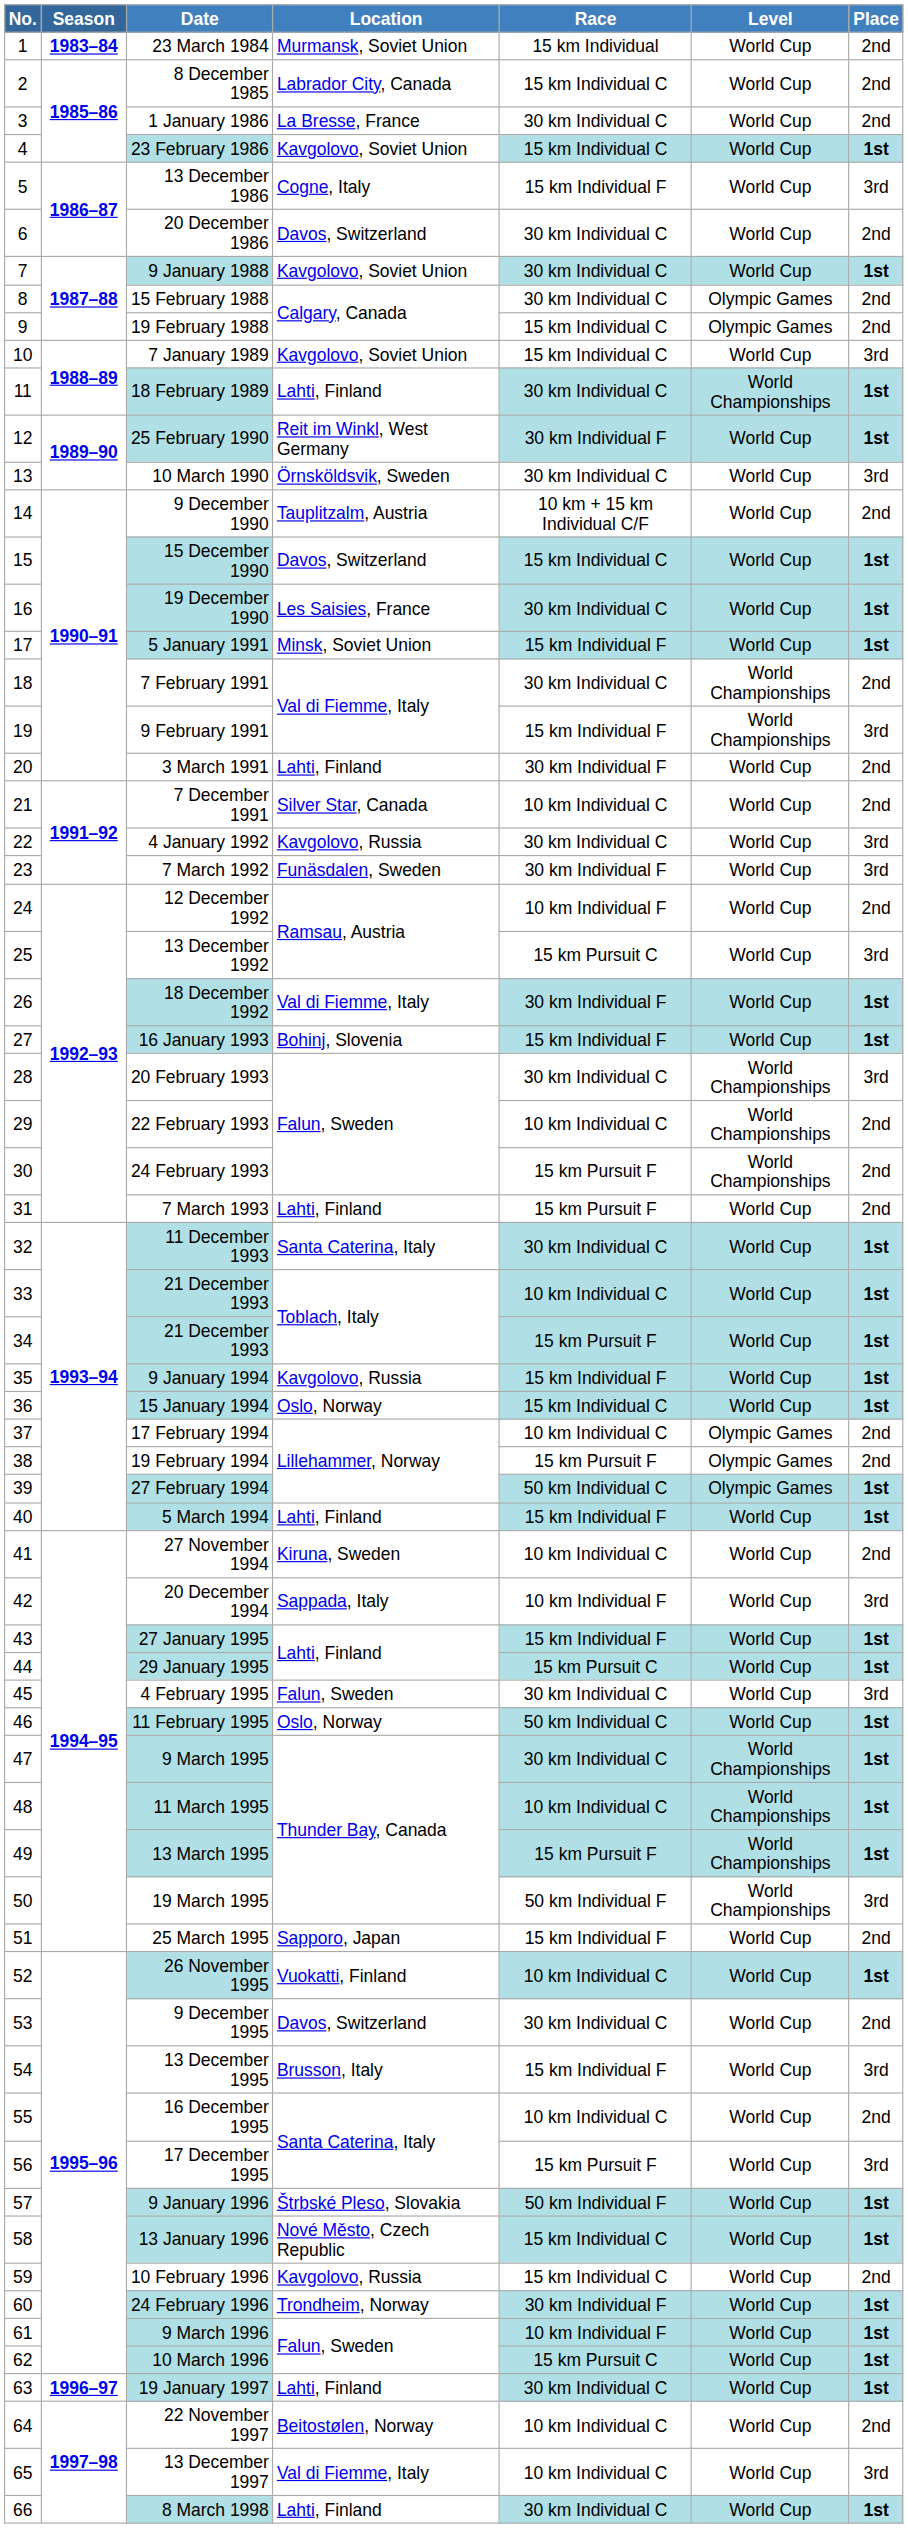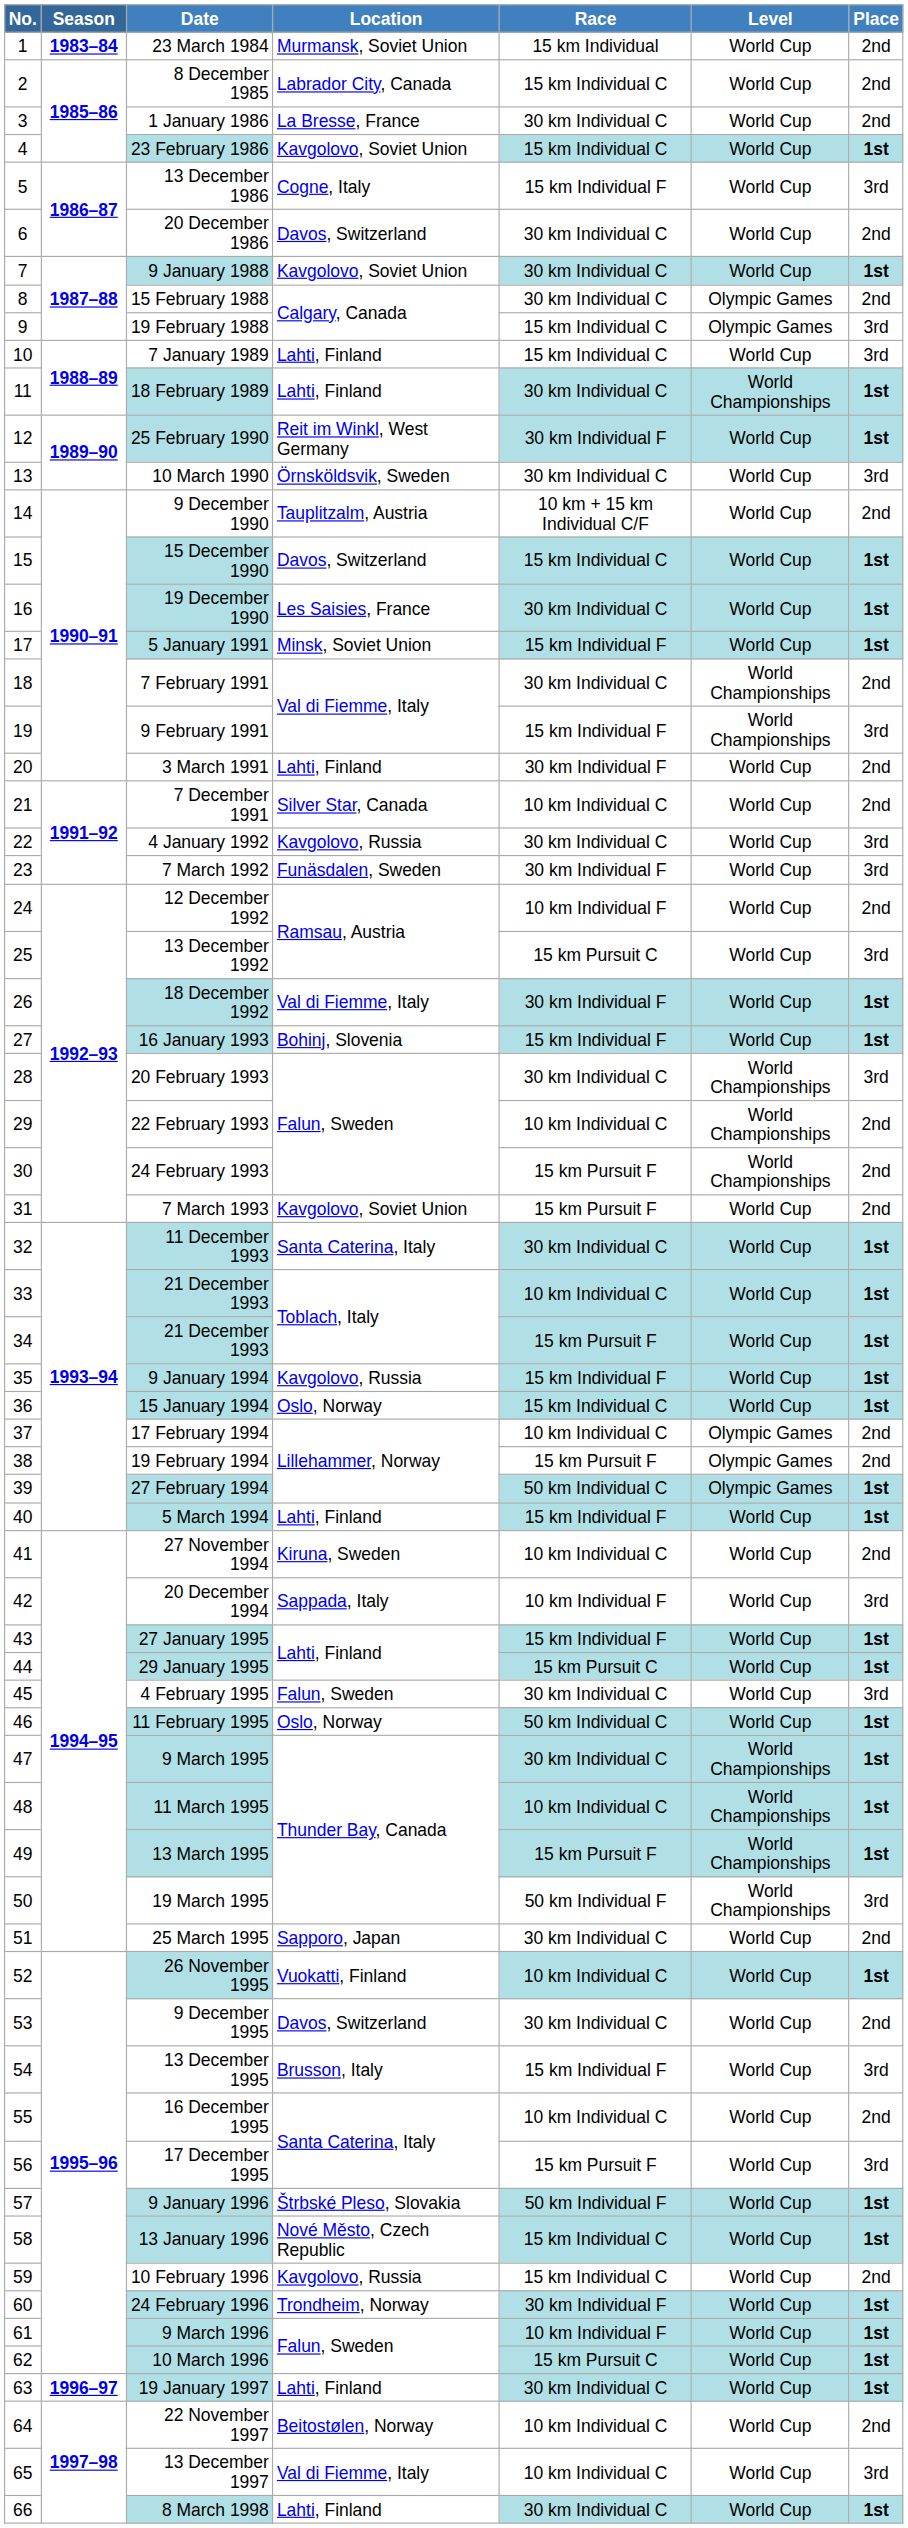(876, 326) 2nd -> (876, 326) 3rd
(372, 354) Kavgolovo, Soviet Union -> (329, 354) Lahti, Finland
(329, 1209) Lahti, Finland -> (372, 1209) Kavgolovo, Soviet Union
(596, 1938) 15 km Individual F -> (596, 1938) 30 km Individual C
